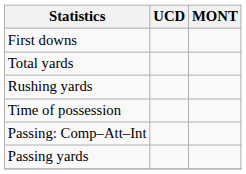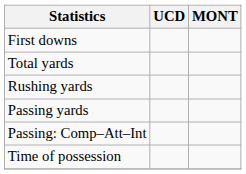rows swapped: (48, 156) <-> (64, 110)
